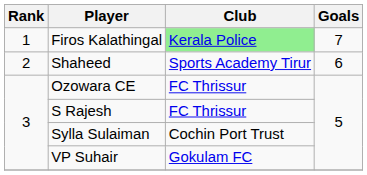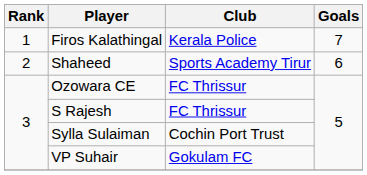(213, 39) lightgreen background -> (213, 39) no background
